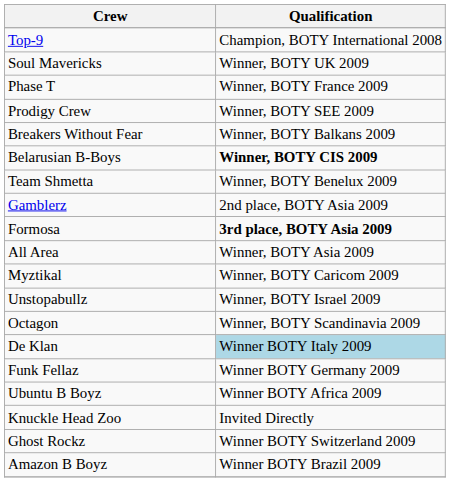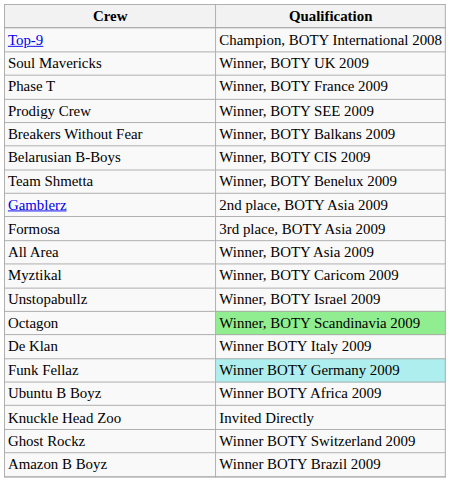(298, 157) bold -> (295, 157) normal
(306, 228) bold -> (302, 228) normal
(320, 323) no background -> (320, 323) lightgreen background
(295, 346) lightblue background -> (295, 346) no background
(309, 370) no background -> (309, 370) paleturquoise background
